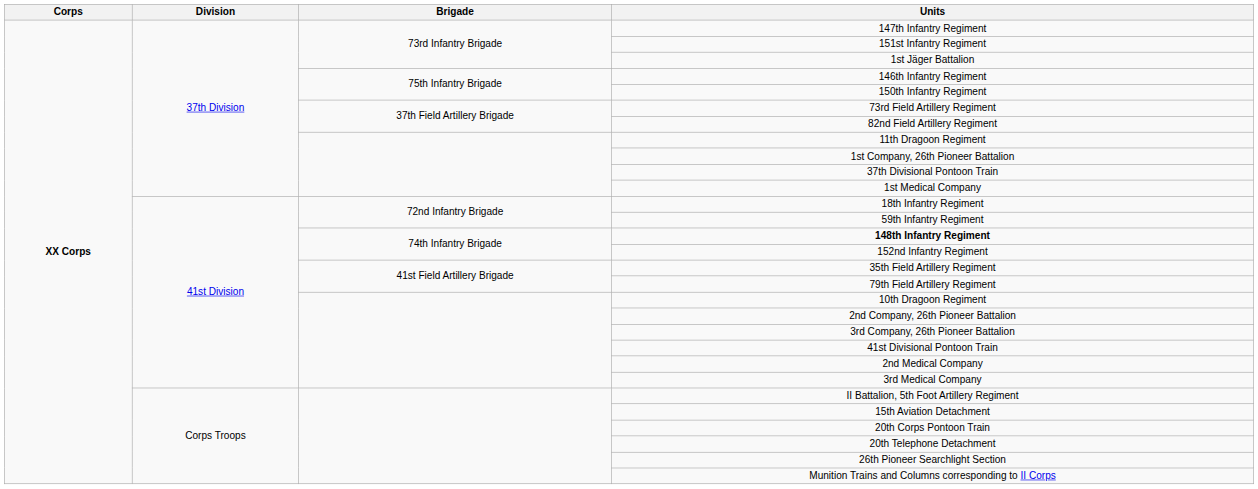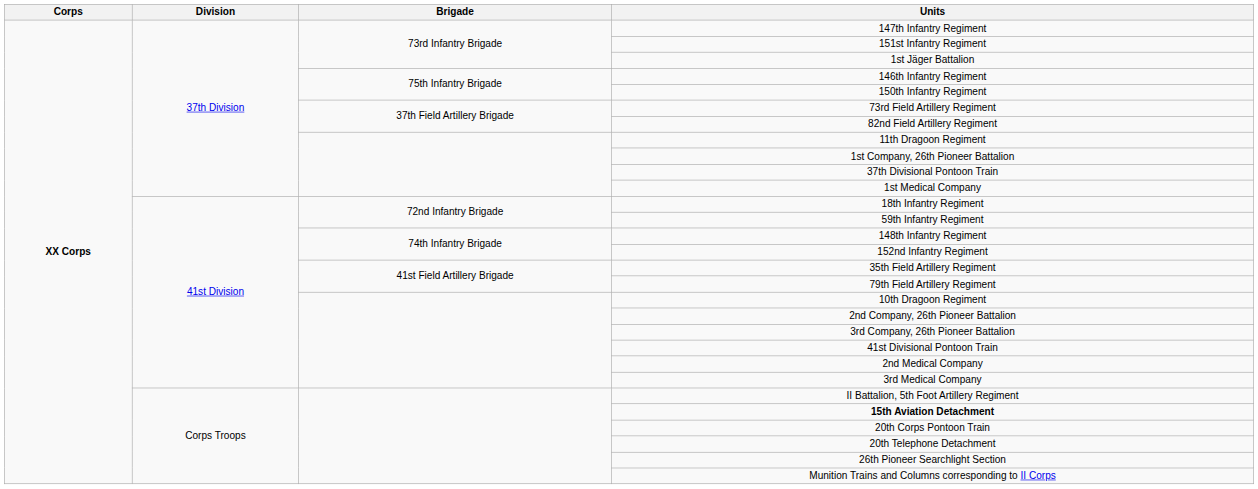(933, 236) bold -> (933, 236) normal
(933, 412) normal -> (933, 412) bold
